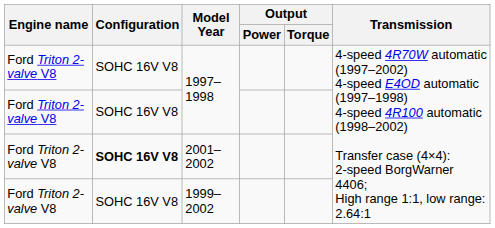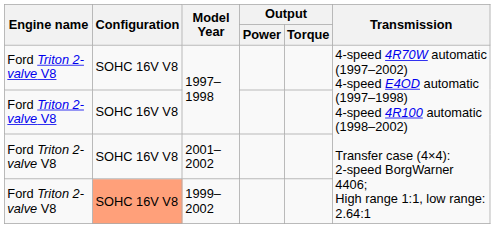(137, 156) bold -> (137, 156) normal
(137, 201) no background -> (137, 201) lightsalmon background
